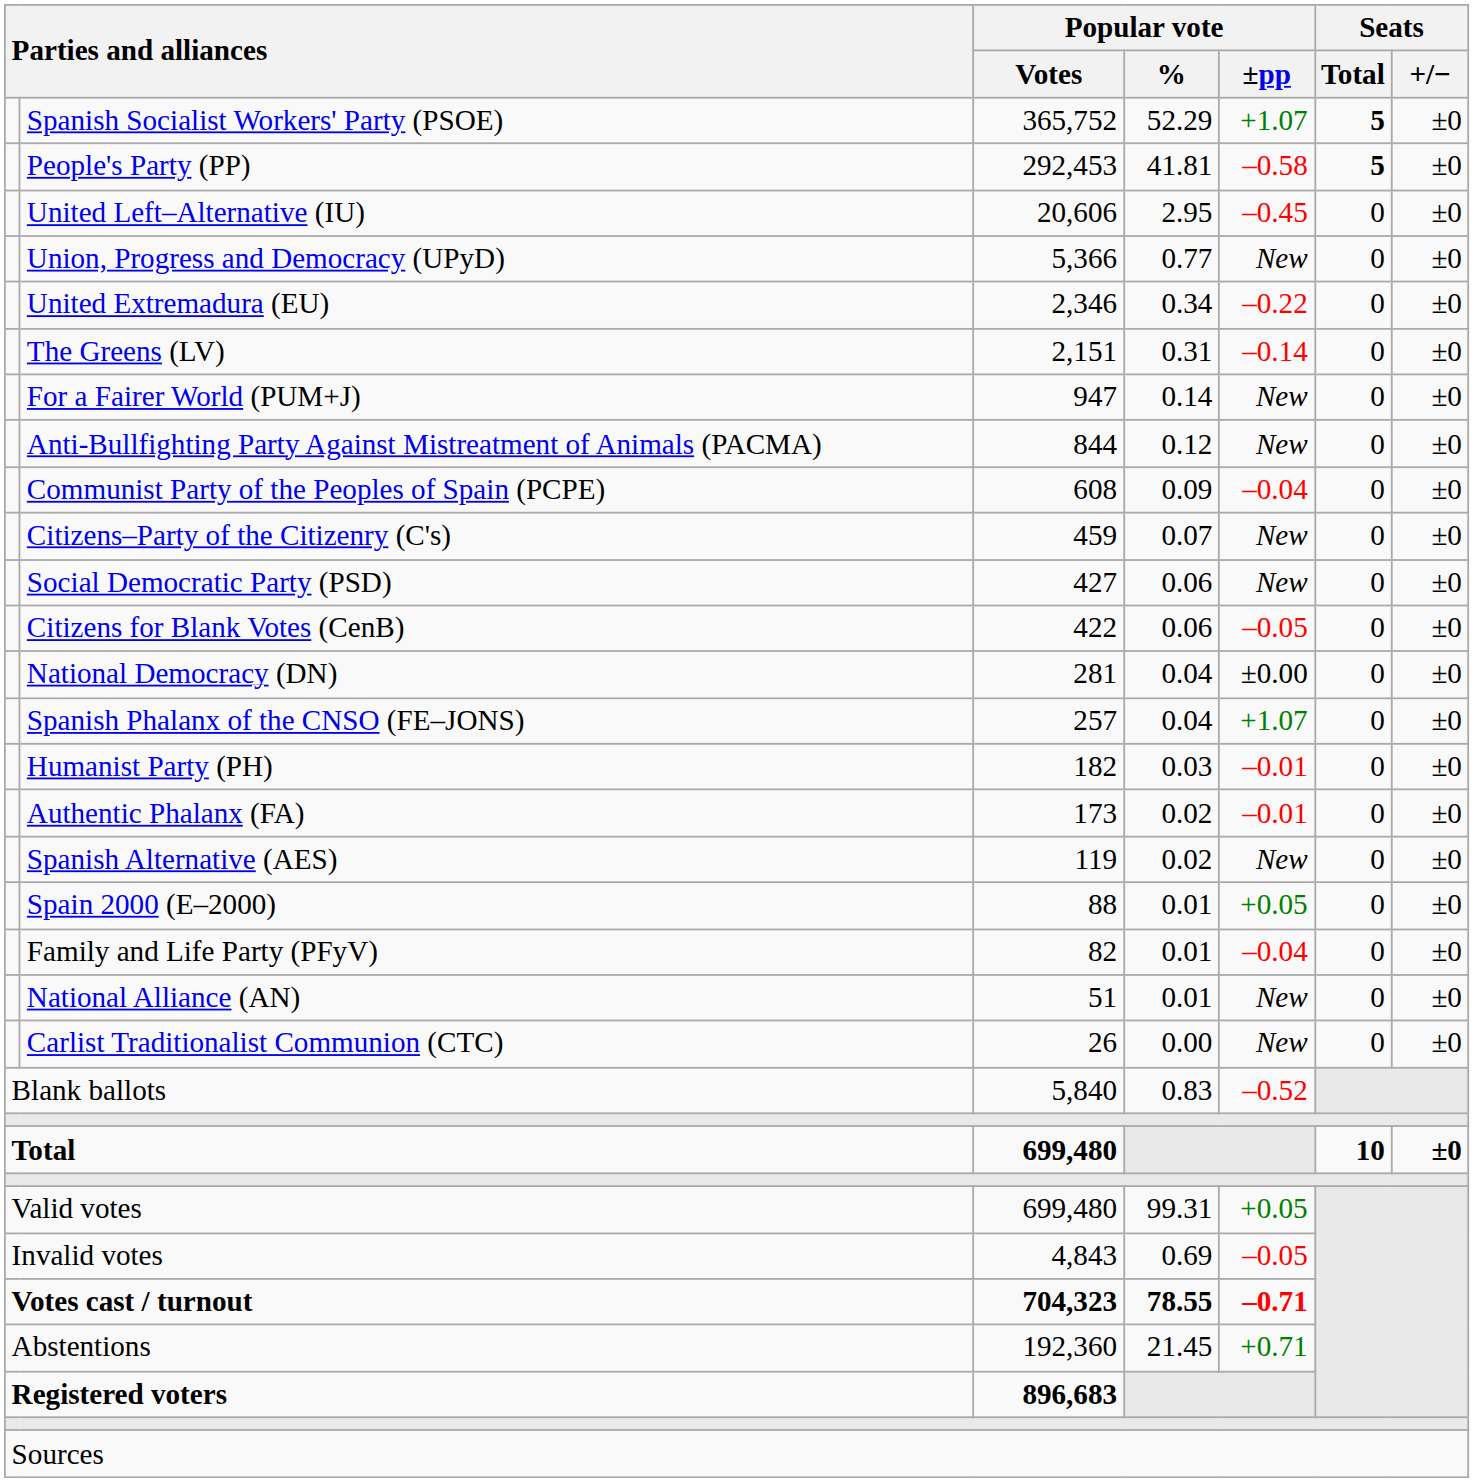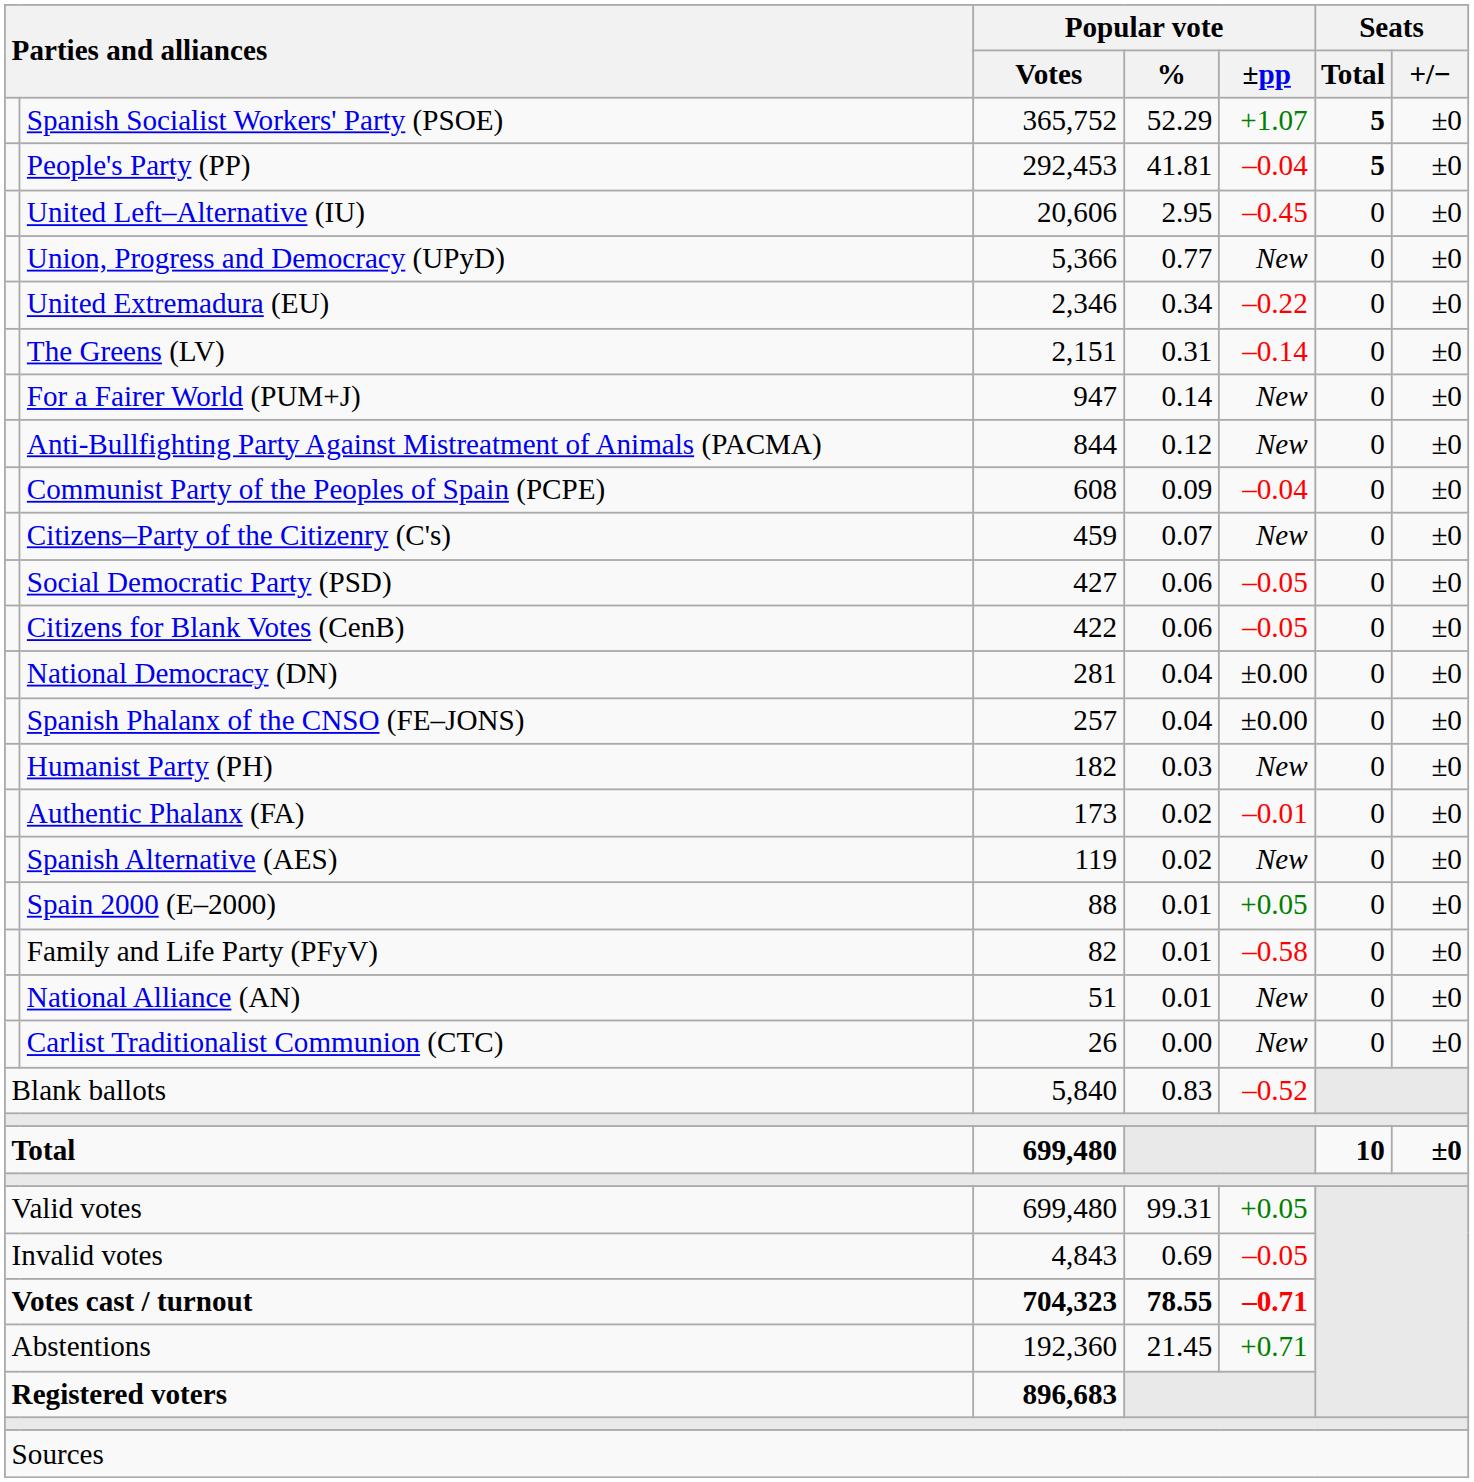(1275, 166) –0.58 -> (1275, 166) –0.04
(1282, 581) New -> (1275, 581) –0.05
(1274, 720) +1.07 -> (1274, 720) ±0.00
(1275, 766) –0.01 -> (1282, 766) New
(1275, 951) –0.04 -> (1275, 951) –0.58
